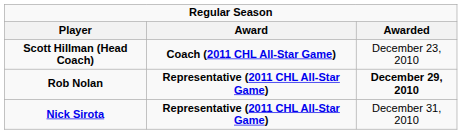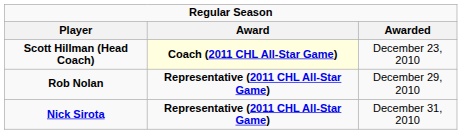(251, 54) no background -> (253, 54) lightyellow background
(407, 84) bold -> (408, 84) normal
